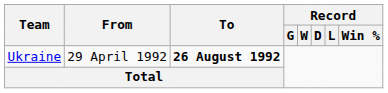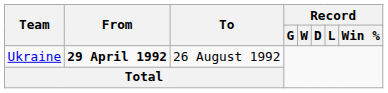(117, 56) normal -> (117, 56) bold
(227, 56) bold -> (227, 56) normal
